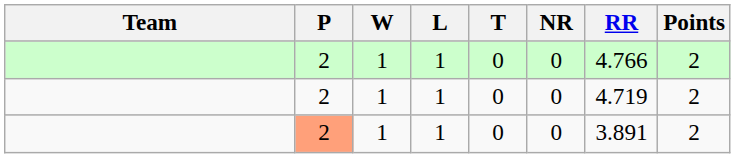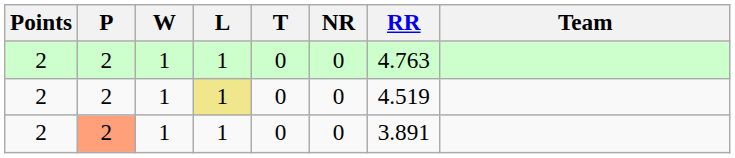columns swapped: (150, 22) <-> (694, 22)
(621, 59) 4.766 -> (404, 59) 4.763
(440, 96) no background -> (222, 96) khaki background
(621, 96) 4.719 -> (404, 96) 4.519
